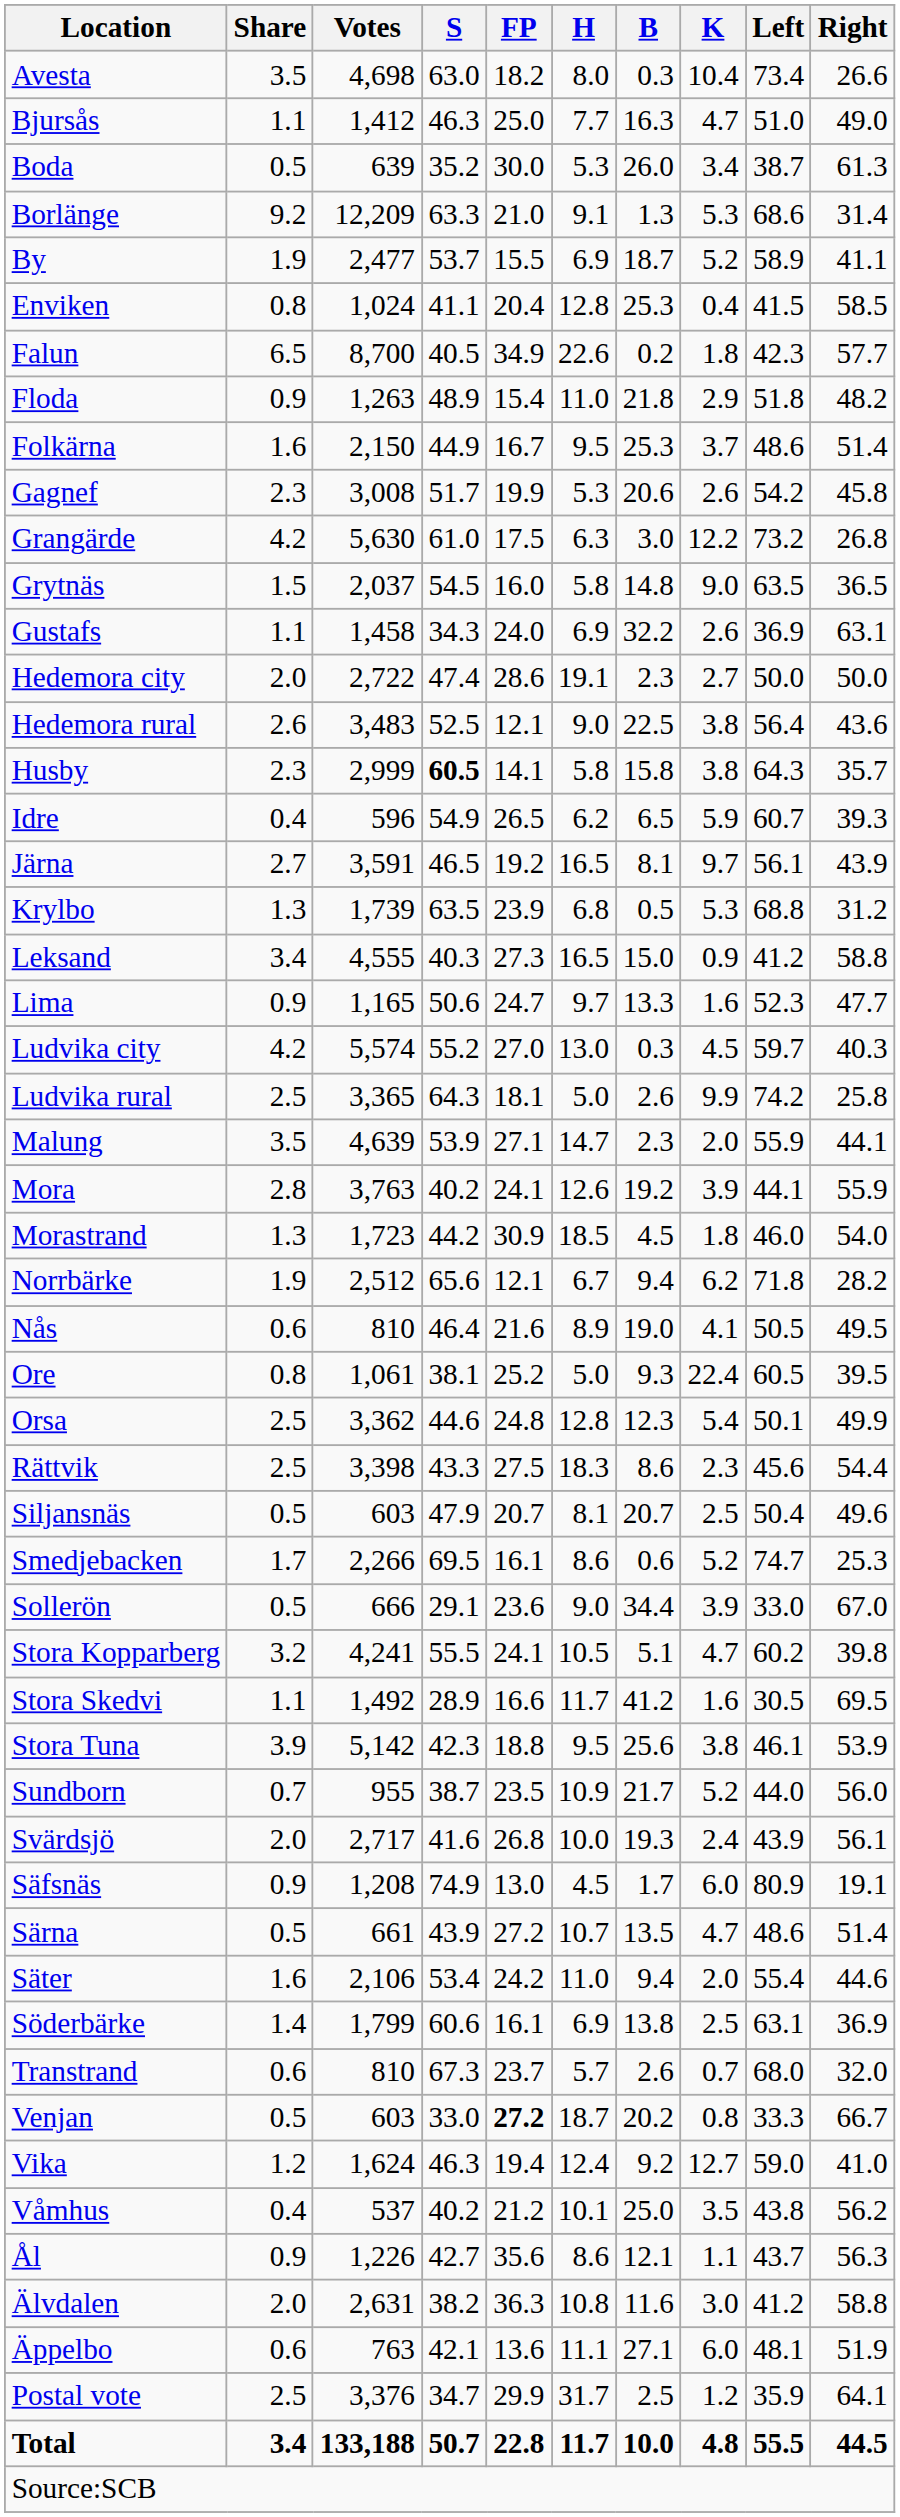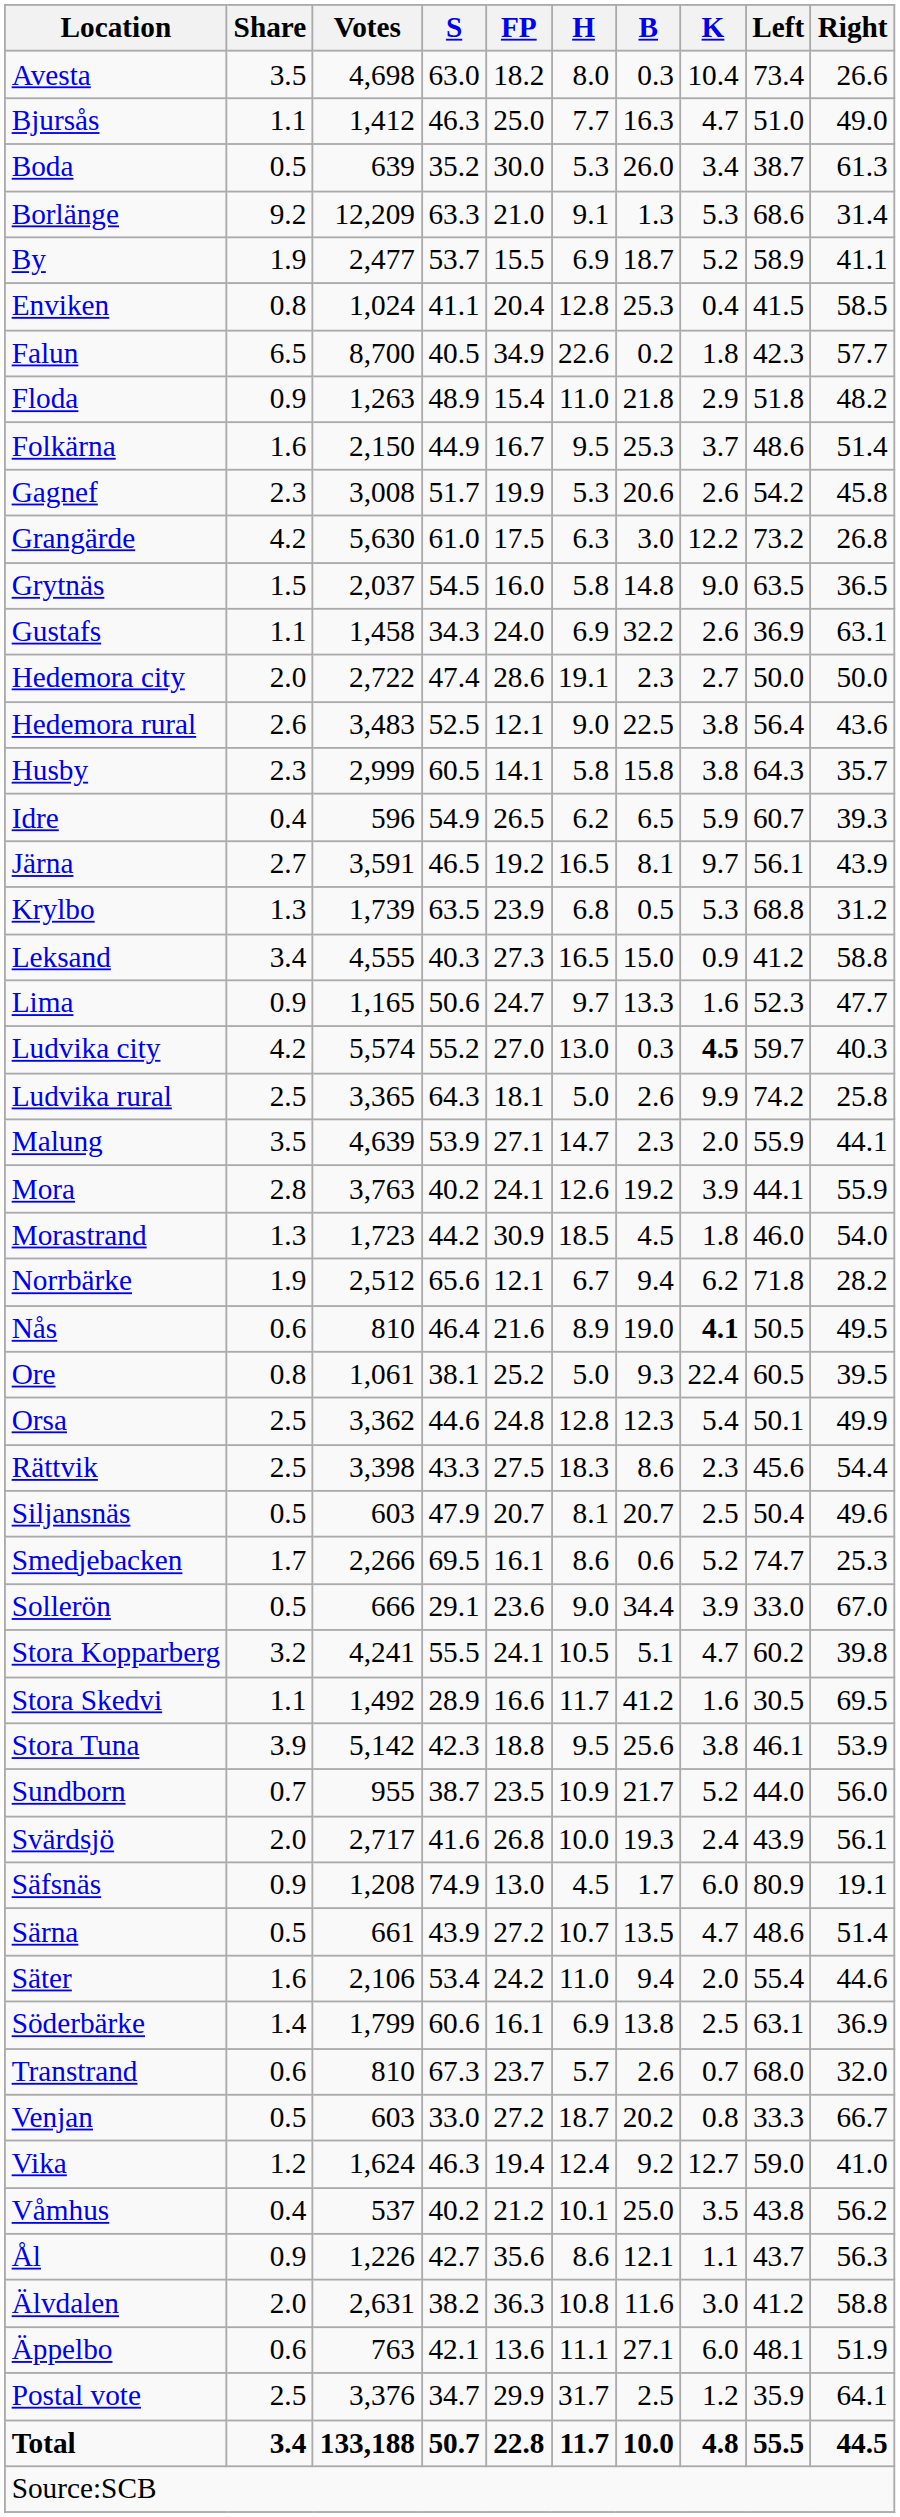(454, 770) bold -> (454, 770) normal
(720, 1049) normal -> (720, 1049) bold
(720, 1327) normal -> (720, 1327) bold
(519, 2117) bold -> (519, 2117) normal
